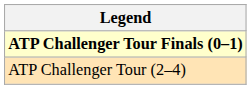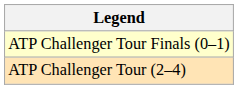(126, 43) bold -> (119, 43) normal
